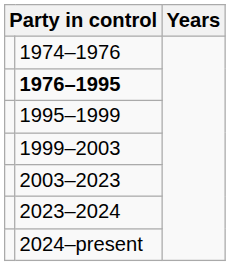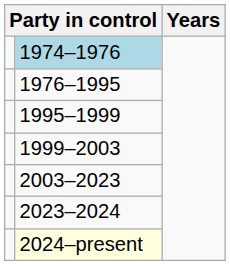(70, 52) no background -> (70, 52) lightblue background
(70, 84) bold -> (70, 84) normal
(81, 244) no background -> (81, 244) lightyellow background
